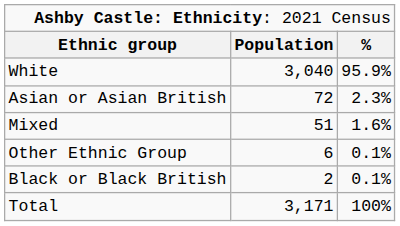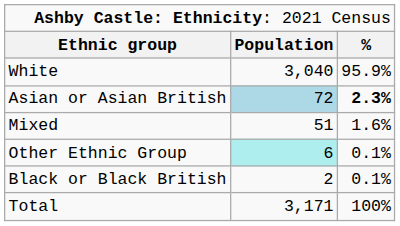(324, 99) no background -> (324, 99) lightblue background
(371, 99) normal -> (371, 99) bold
(329, 153) no background -> (329, 153) paleturquoise background
